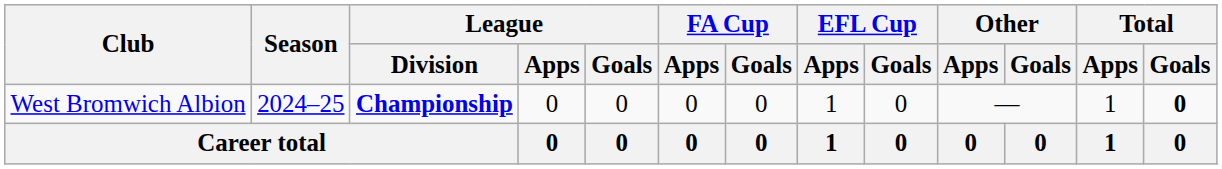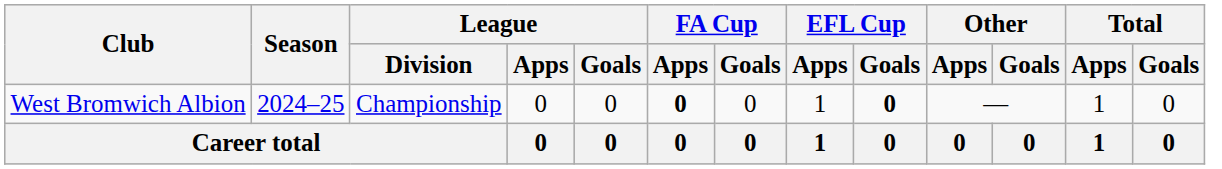(434, 103) bold -> (429, 103) normal
(692, 103) normal -> (680, 103) bold
(901, 103) normal -> (890, 103) bold
(1180, 103) bold -> (1169, 103) normal
